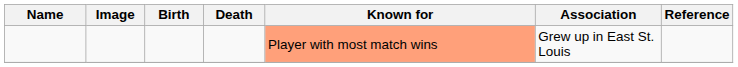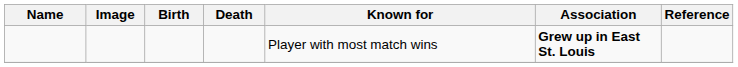(353, 44) lightsalmon background -> (353, 44) no background
(596, 44) normal -> (589, 44) bold
